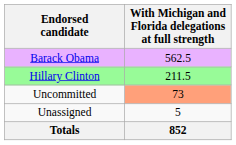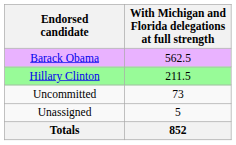(178, 94) lightsalmon background -> (178, 94) no background
